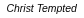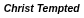(42, 8) normal -> (42, 8) bold
